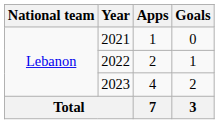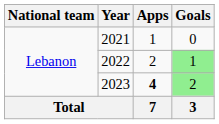(193, 61) no background -> (193, 61) lightgreen background
(153, 84) normal -> (153, 84) bold
(193, 84) no background -> (193, 84) lightgreen background
